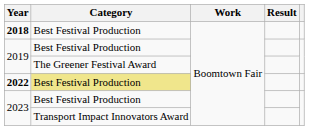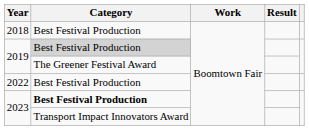(18, 30) bold -> (18, 30) normal
(87, 47) no background -> (87, 47) lightgrey background
(18, 82) bold -> (18, 82) normal
(87, 82) khaki background -> (87, 82) no background
(87, 99) normal -> (90, 99) bold
